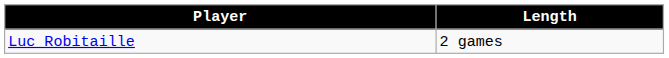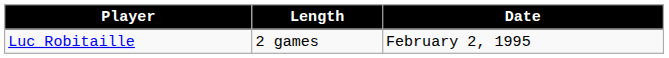+ column: (523, 17)
